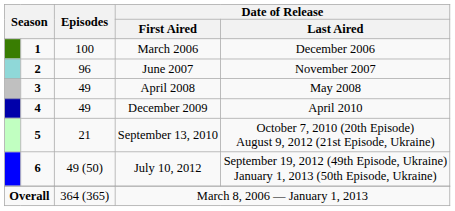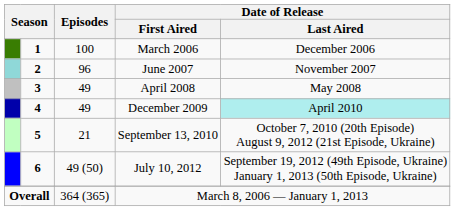(335, 108) no background -> (335, 108) paleturquoise background
